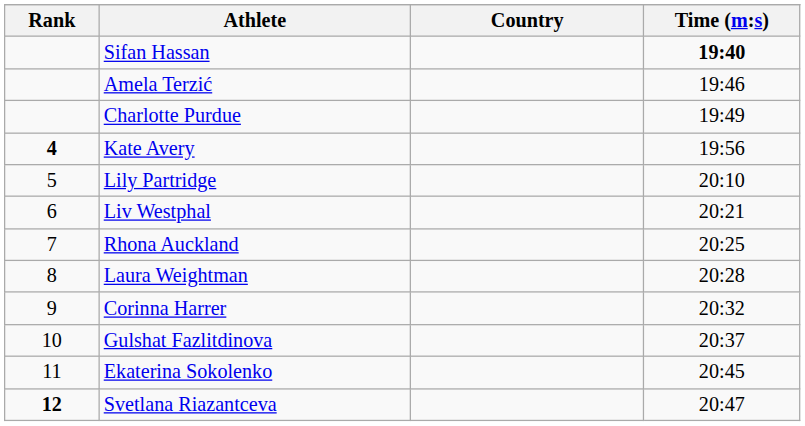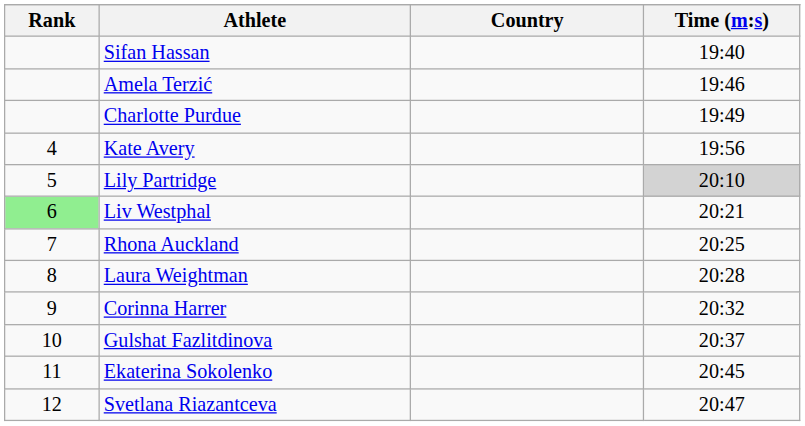(722, 52) bold -> (722, 52) normal
(52, 148) bold -> (52, 148) normal
(722, 180) no background -> (722, 180) lightgrey background
(52, 212) no background -> (52, 212) lightgreen background
(52, 404) bold -> (52, 404) normal
